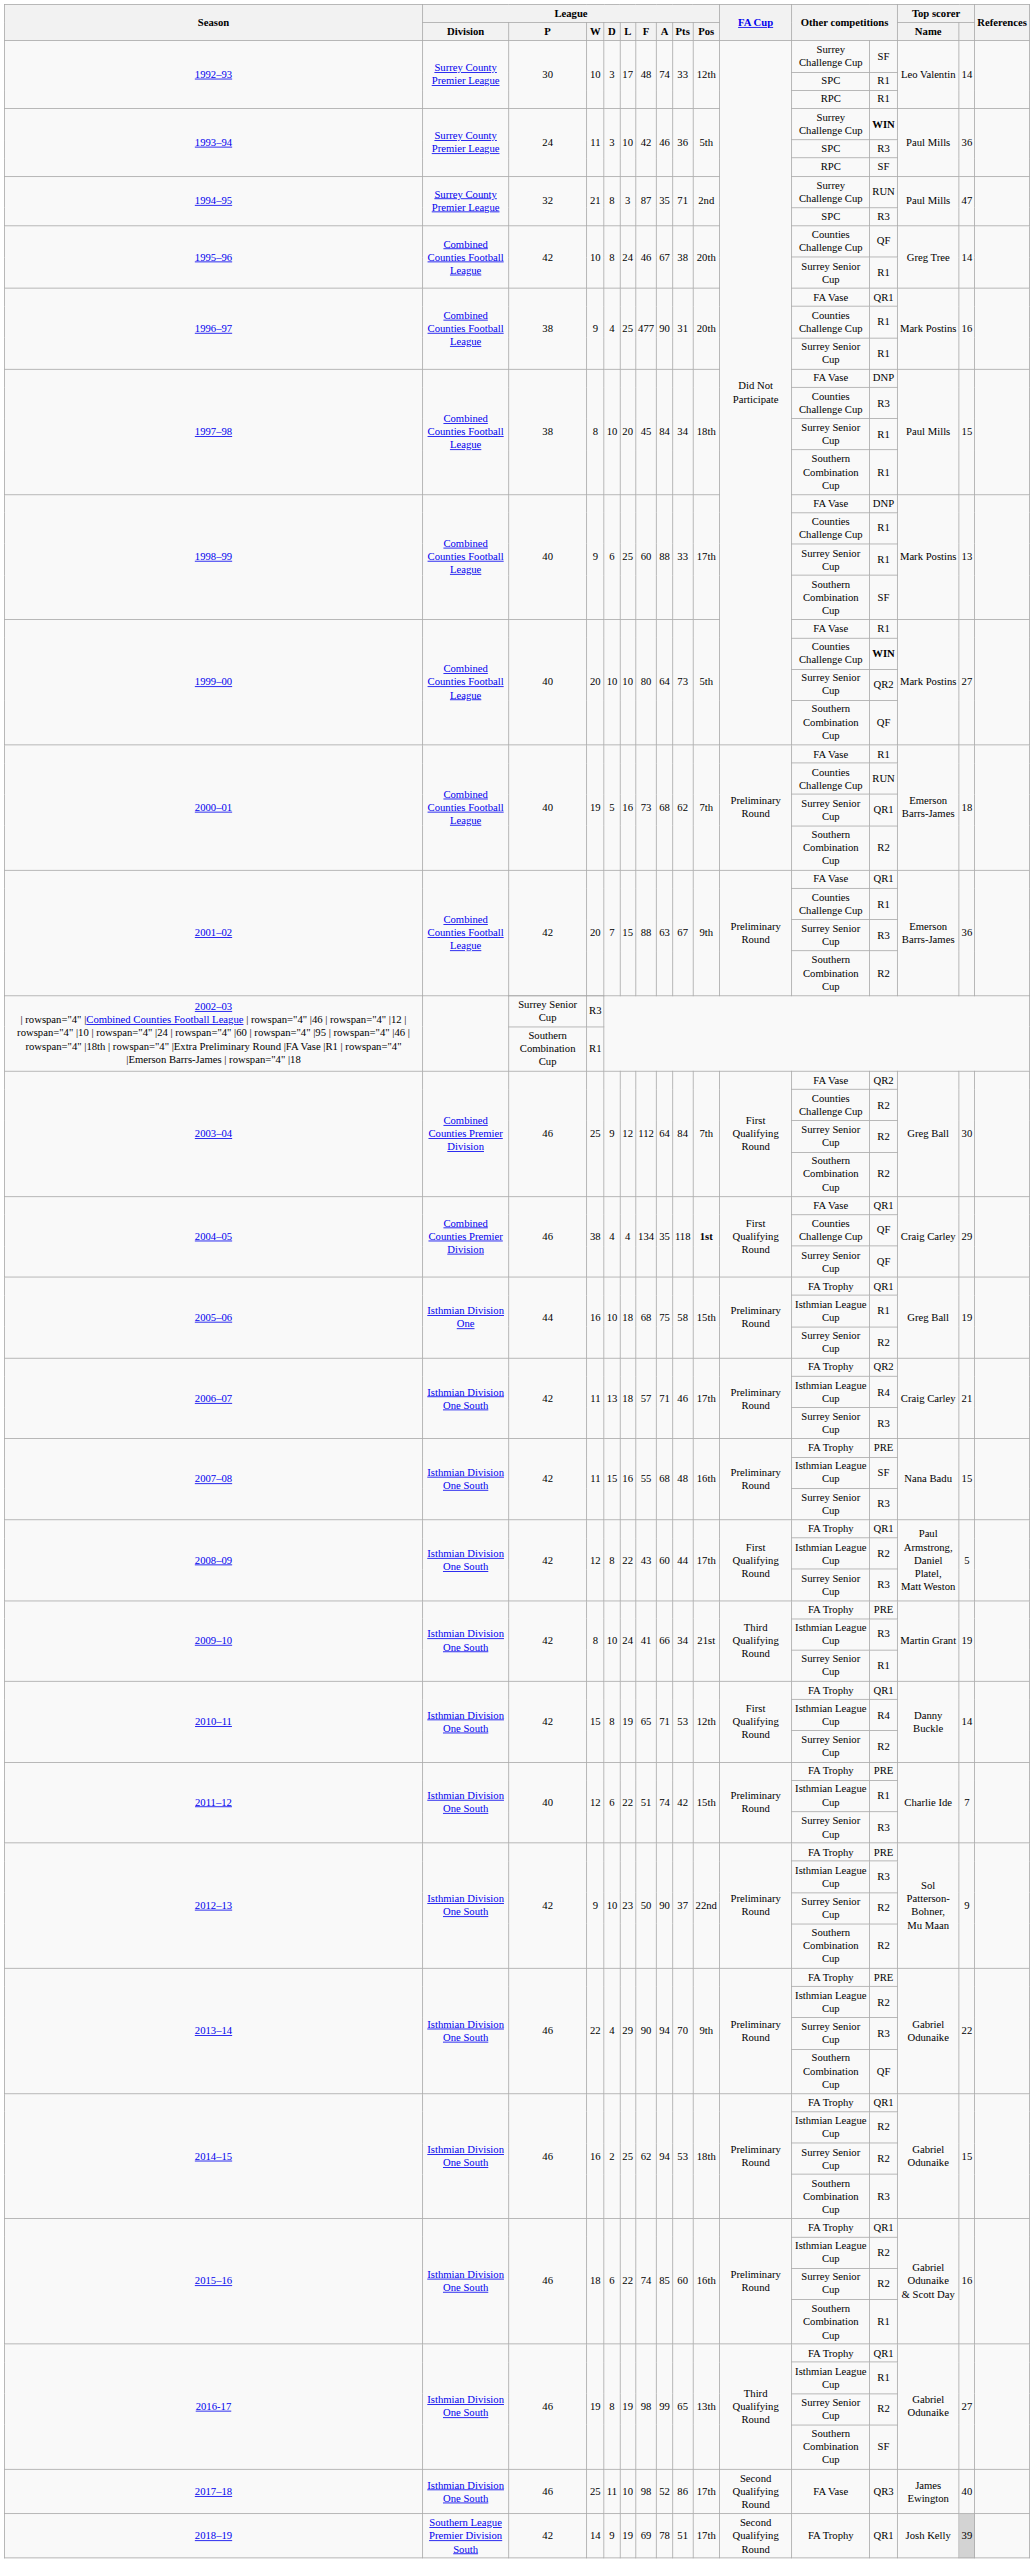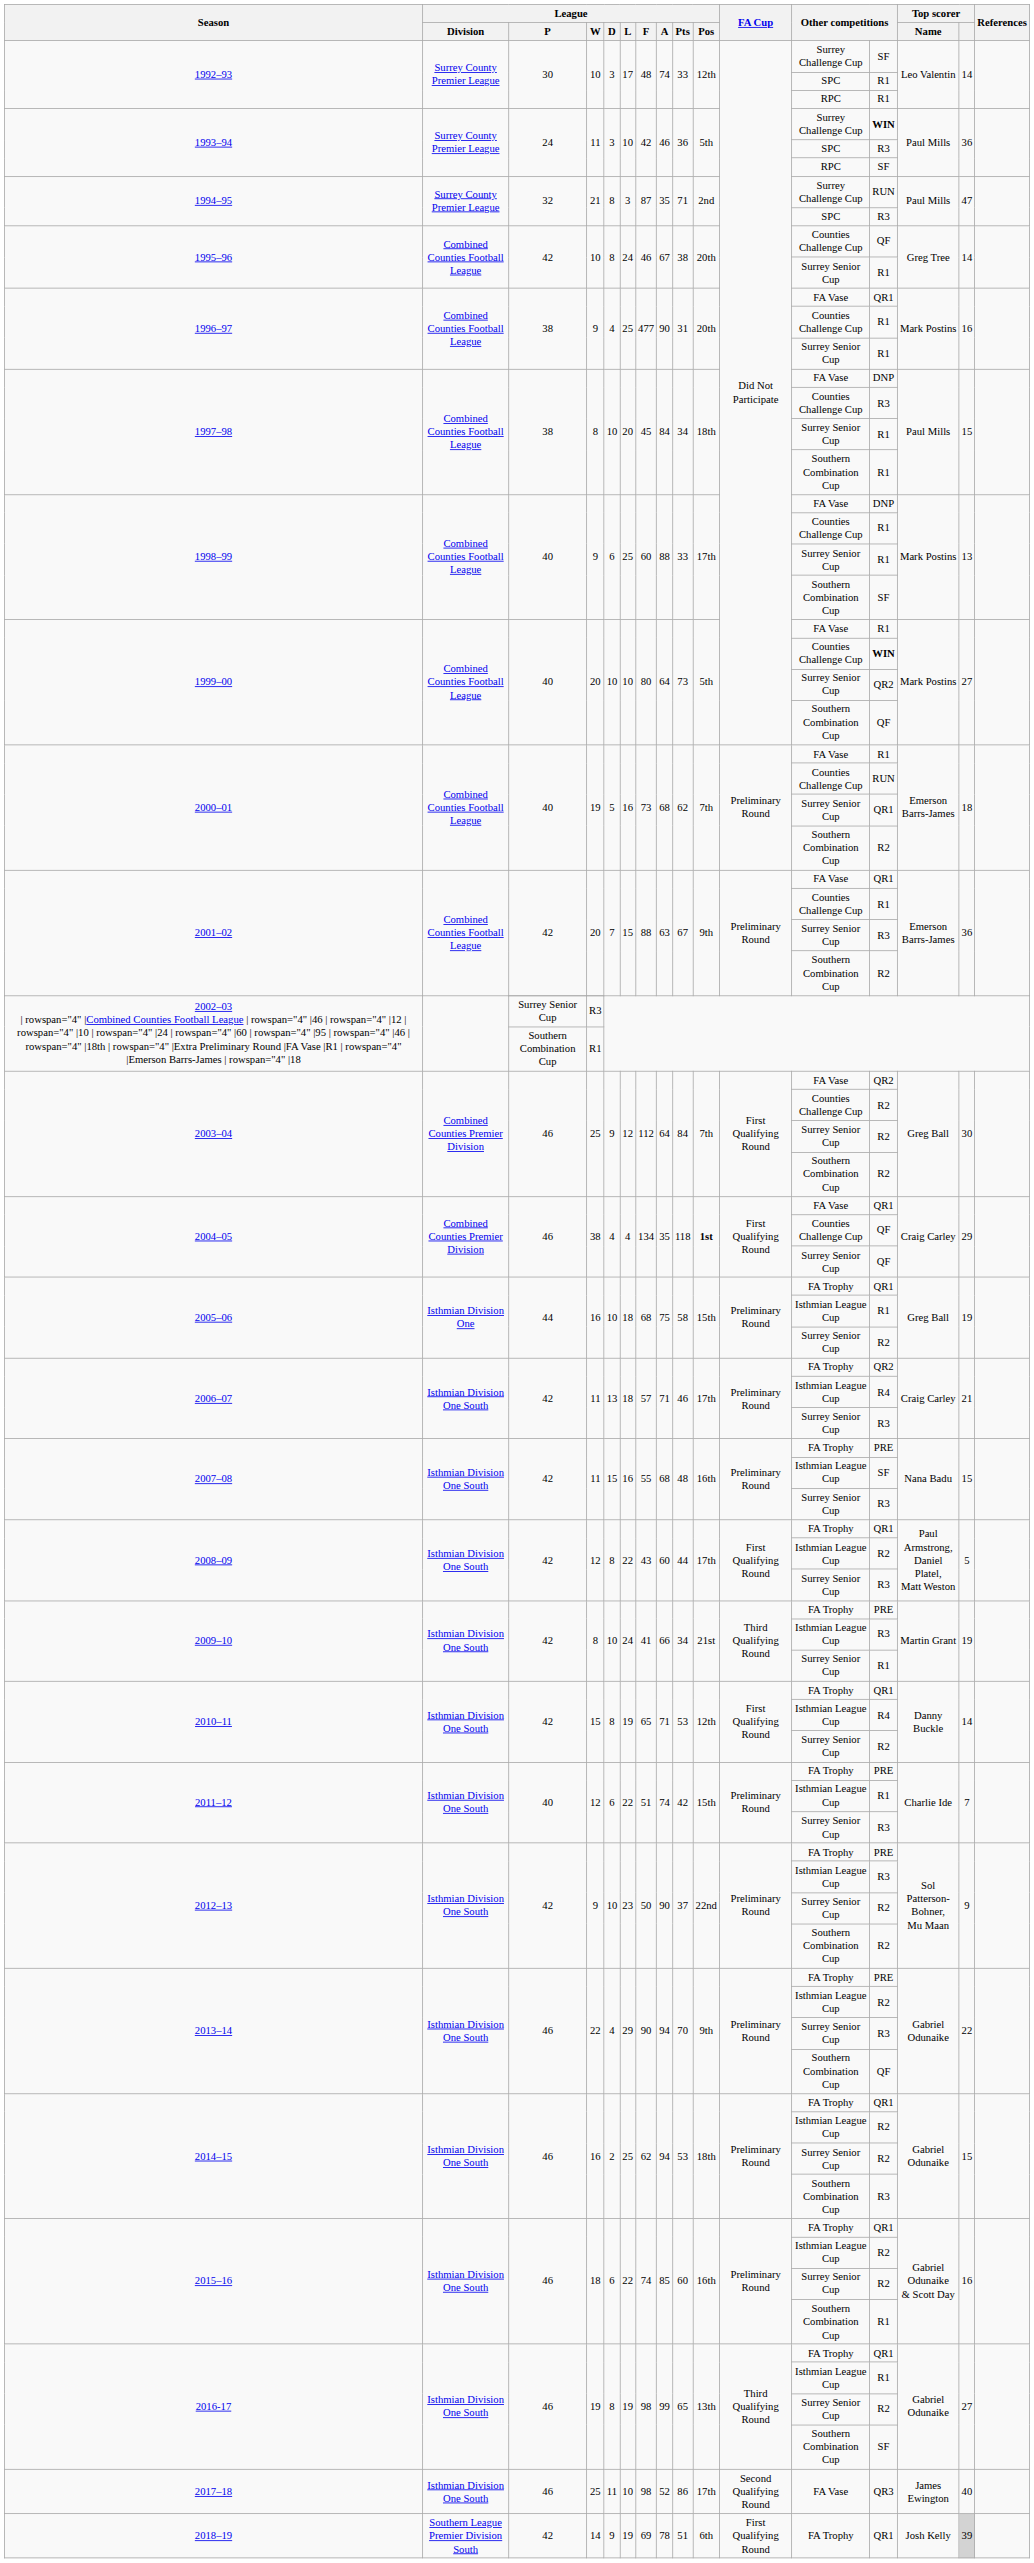(706, 2536) 17th -> (706, 2536) 6th
(756, 2536) Second Qualifying Round -> (756, 2536) First Qualifying Round
